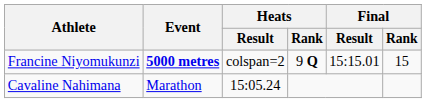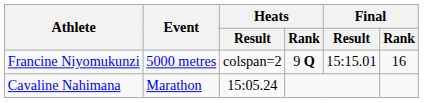(183, 62) bold -> (181, 62) normal
(402, 62) 15 -> (399, 62) 16
